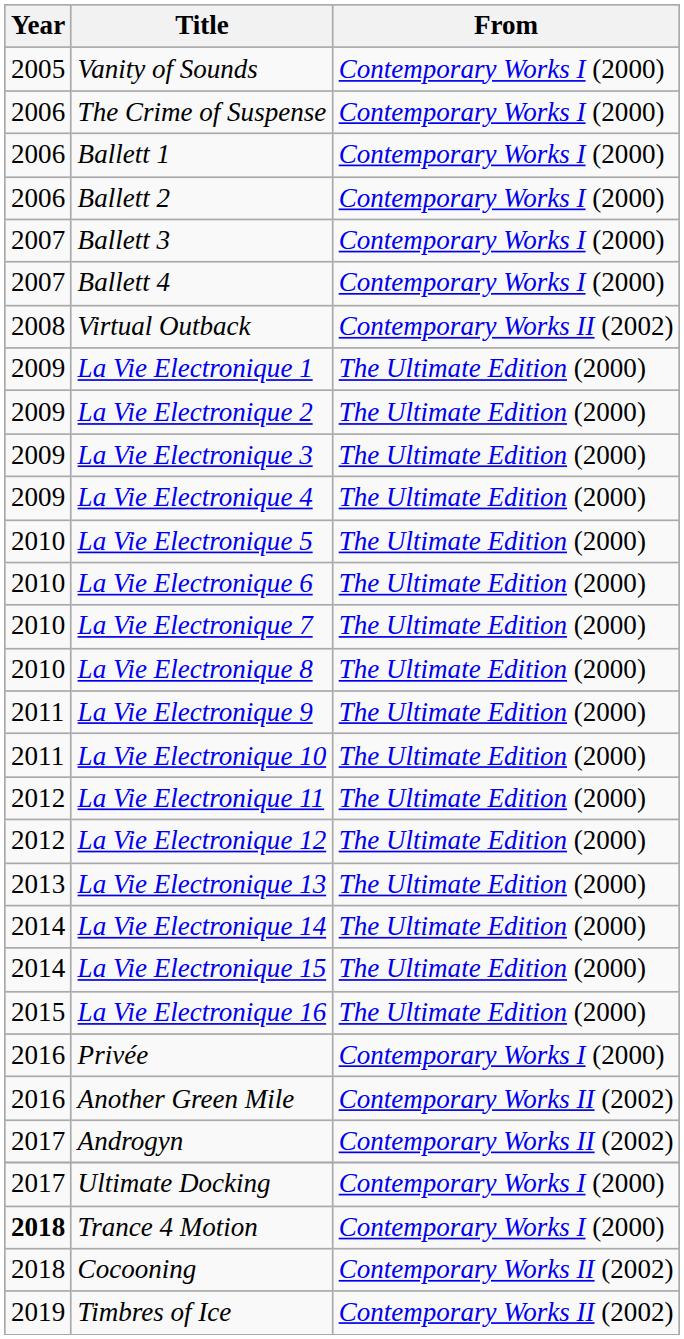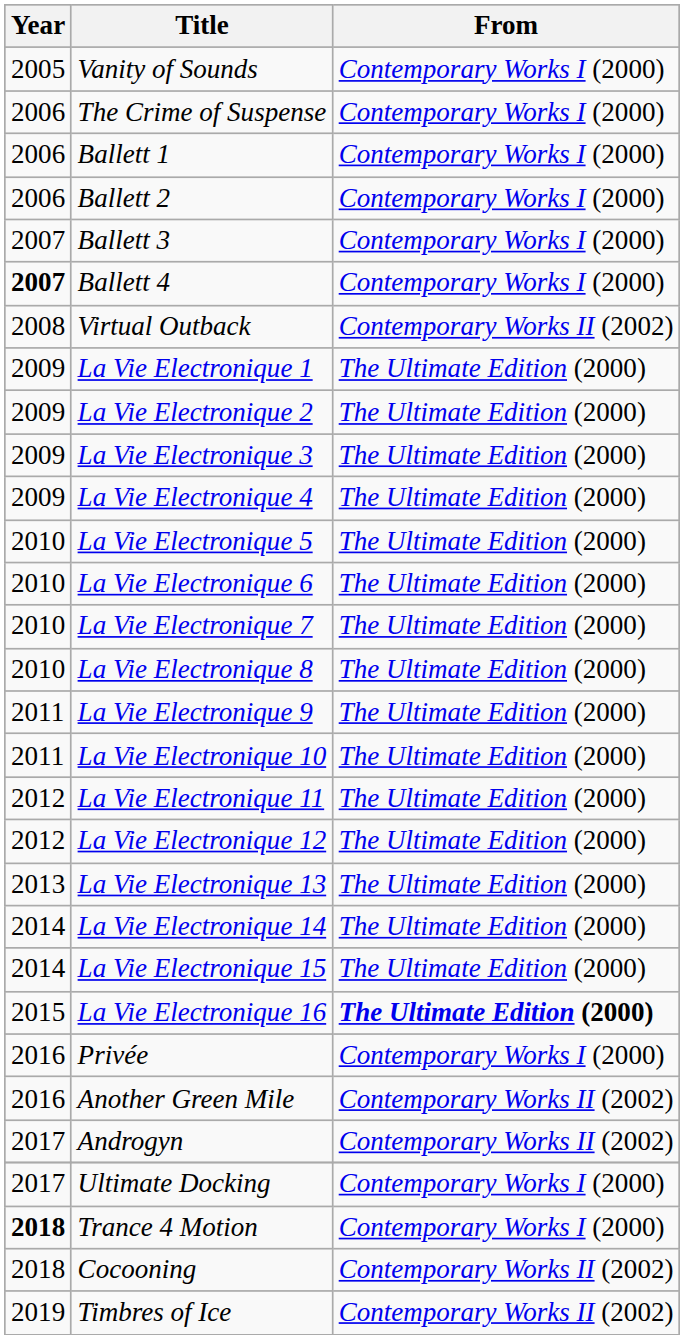(38, 283) normal -> (38, 283) bold
(492, 1012) normal -> (496, 1012) bold
